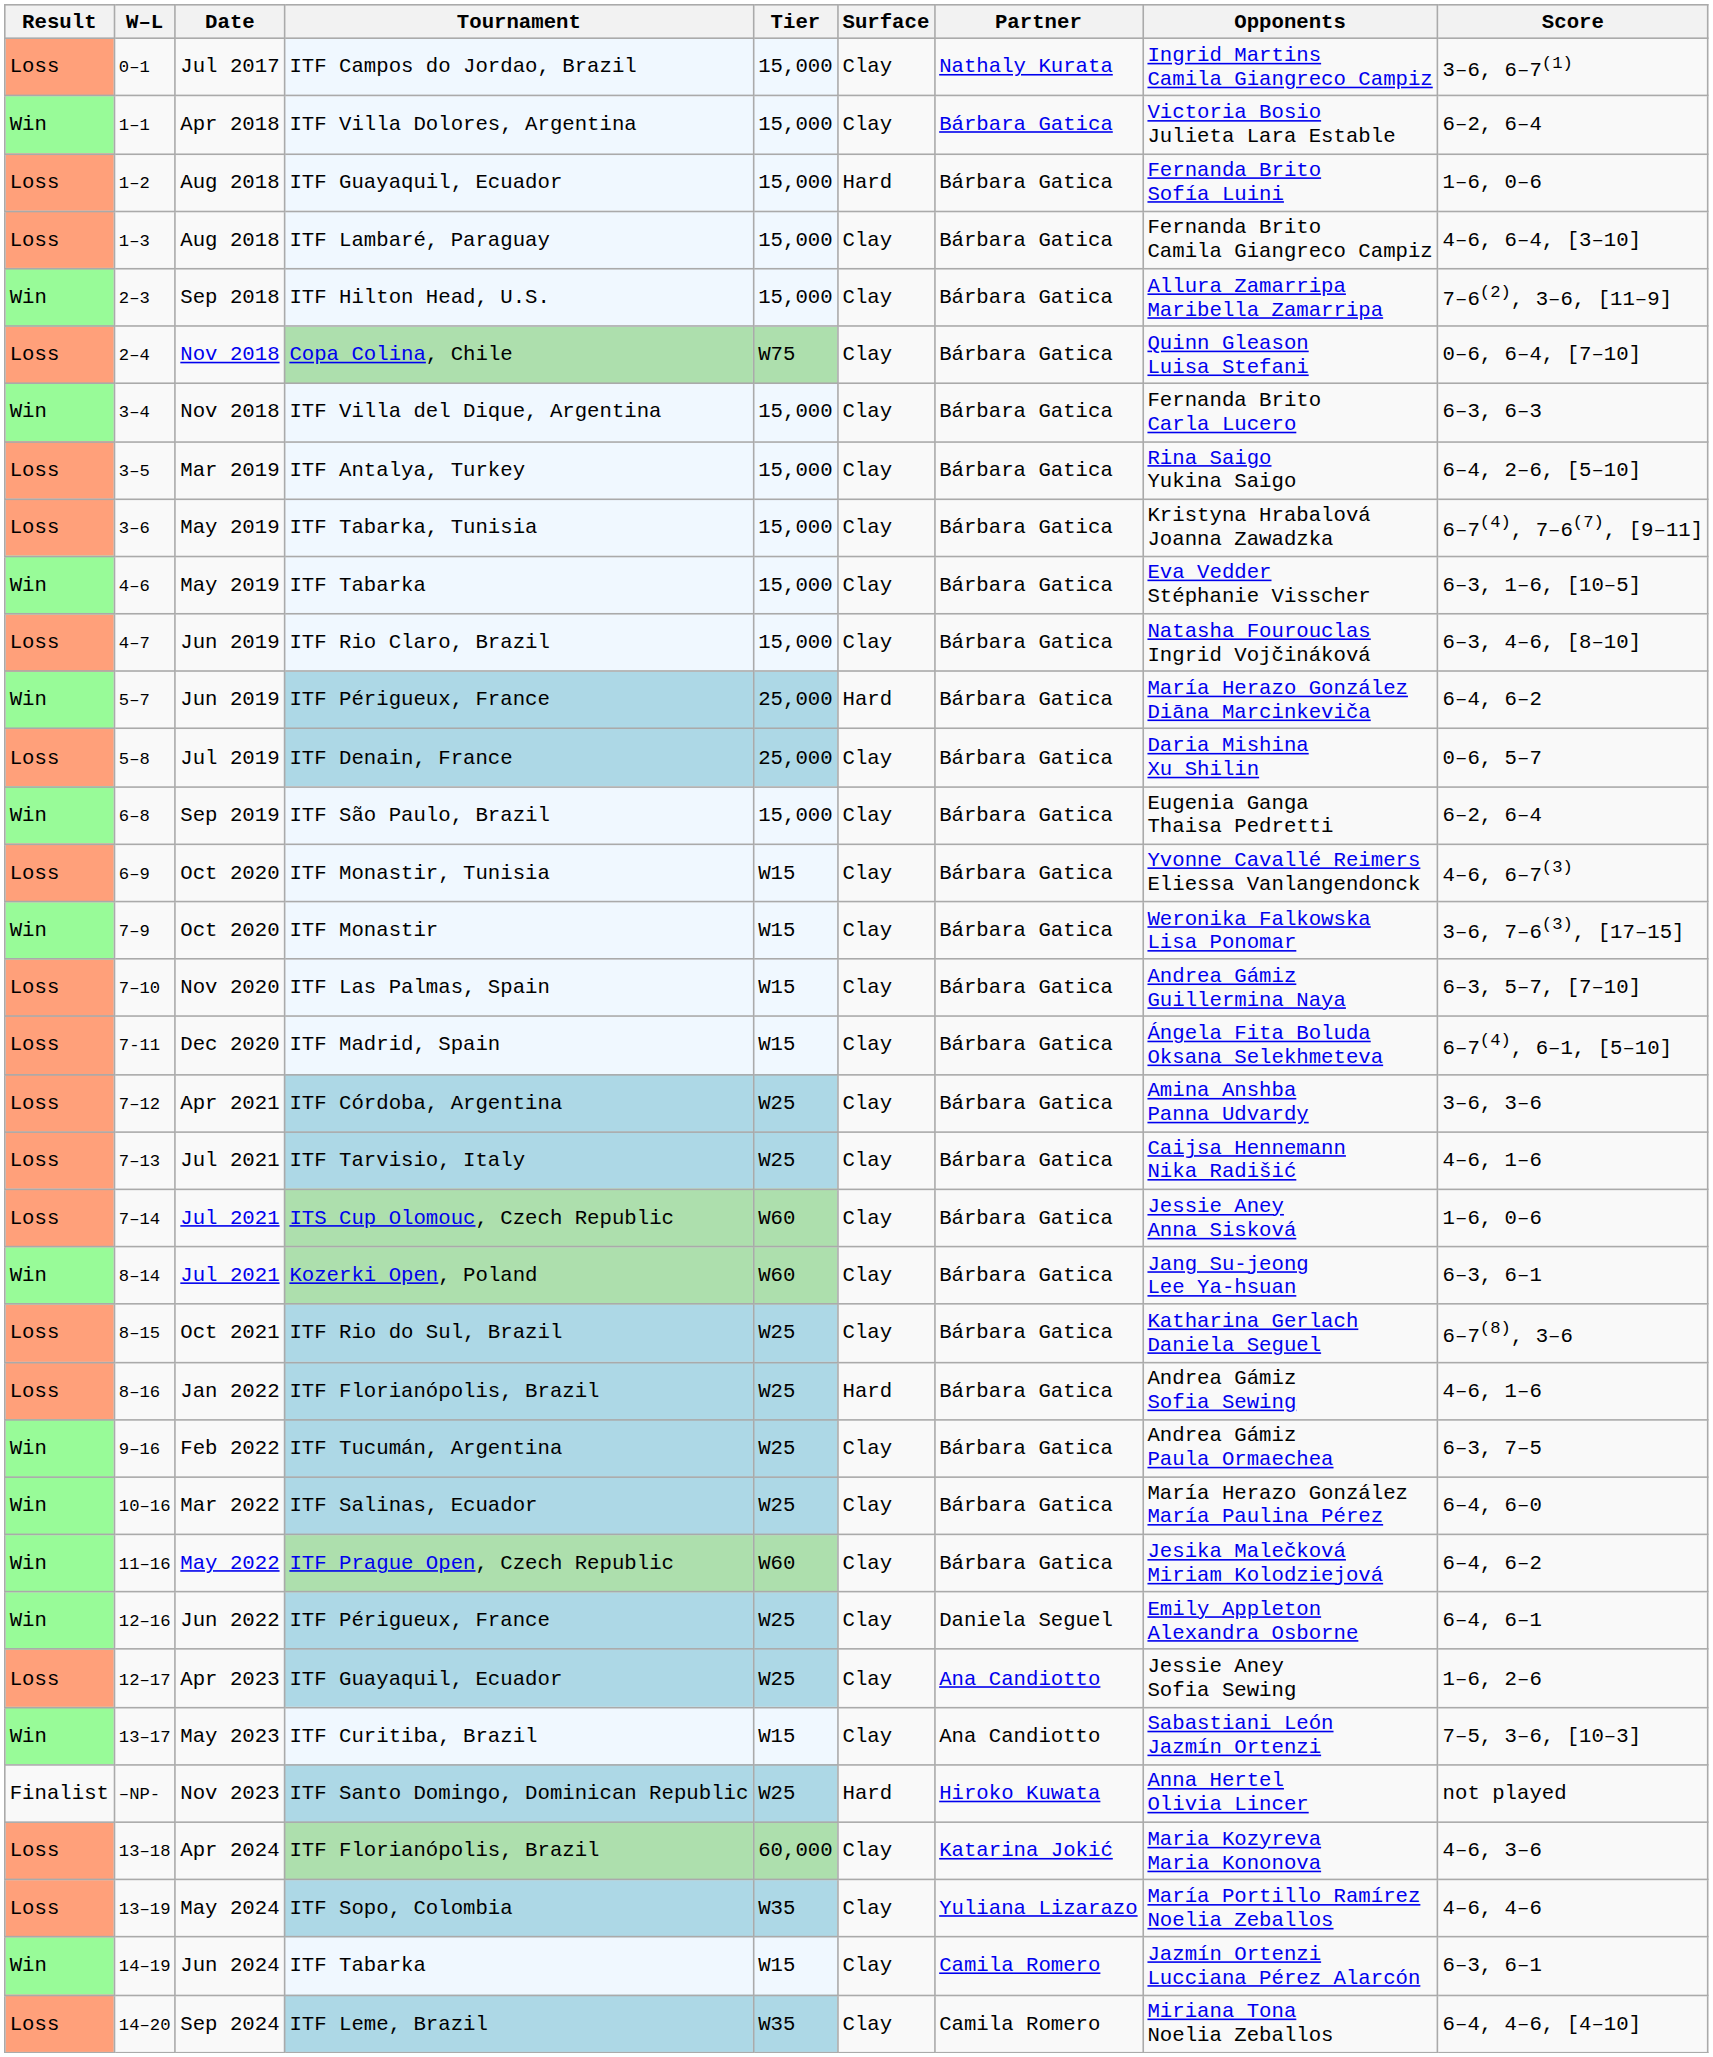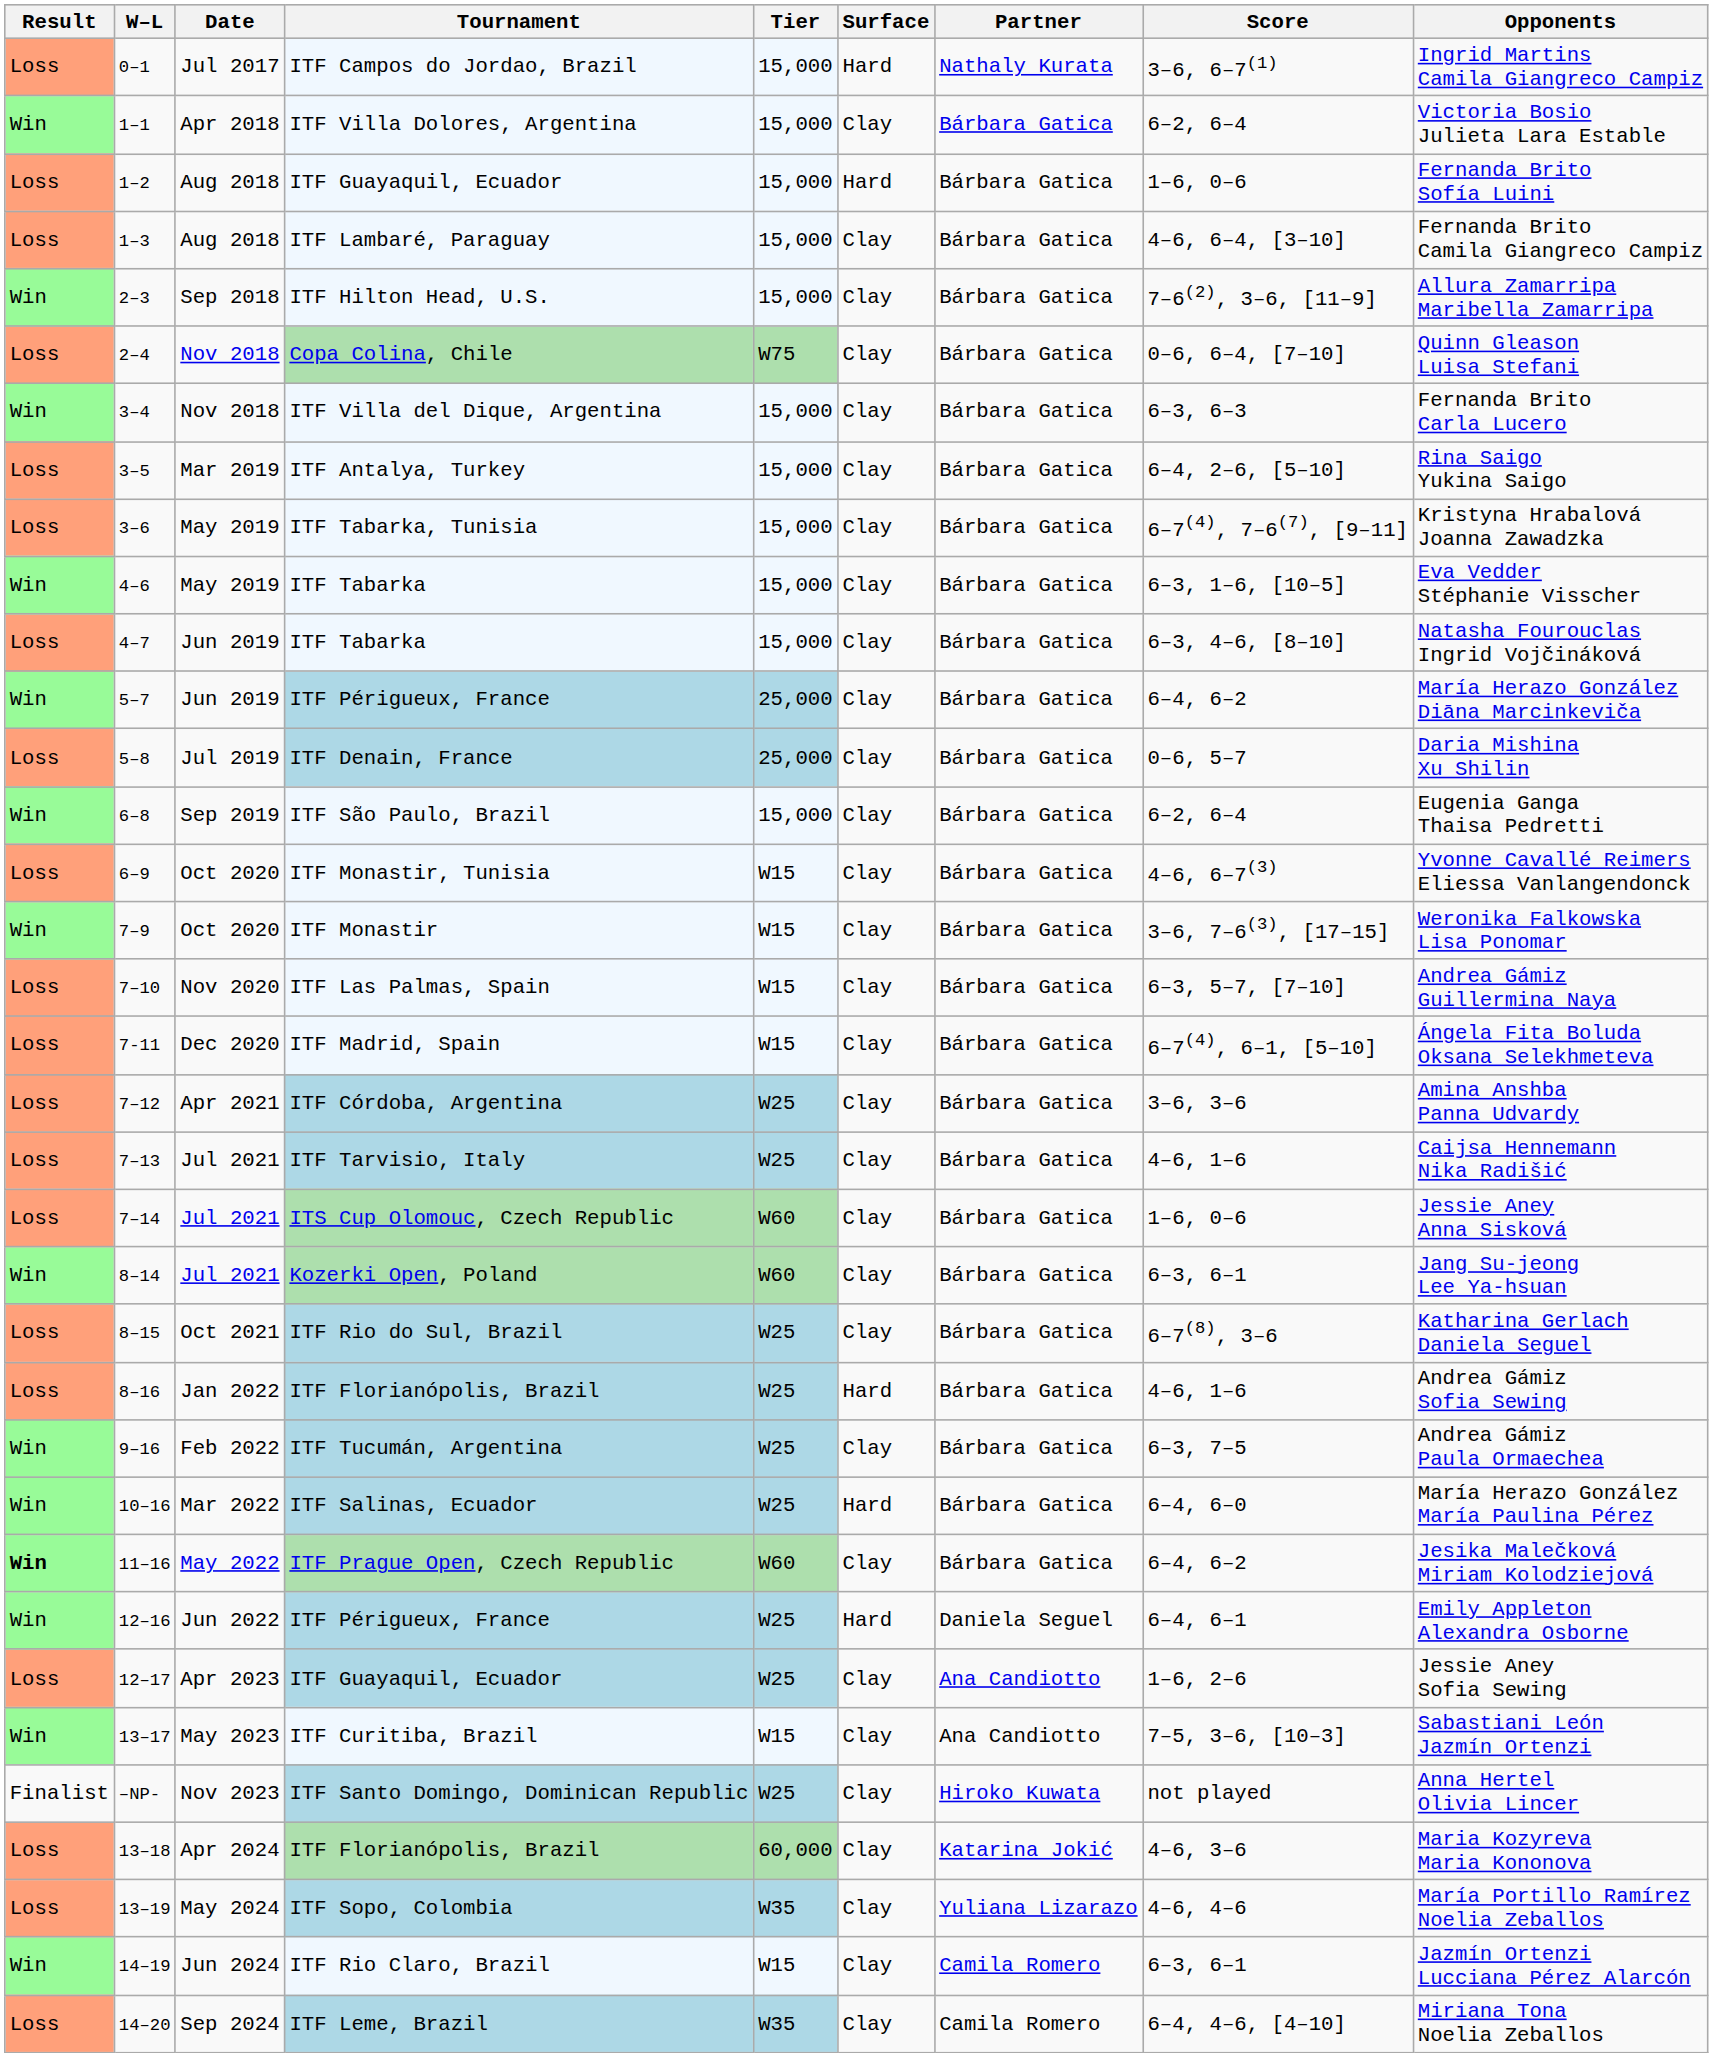columns swapped: (1290, 22) <-> (1573, 22)
(867, 67) Clay -> (867, 67) Hard
(420, 643) ITF Rio Claro, Brazil -> (358, 643) ITF Tabarka
(867, 700) Hard -> (867, 700) Clay
(867, 1506) Clay -> (867, 1506) Hard
(28, 1563) normal -> (28, 1563) bold
(867, 1621) Clay -> (867, 1621) Hard
(867, 1793) Hard -> (867, 1793) Clay
(358, 1966) ITF Tabarka -> (420, 1966) ITF Rio Claro, Brazil
